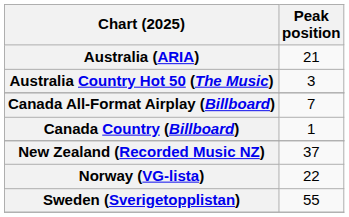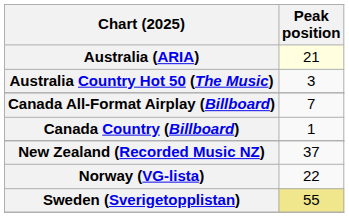(311, 57) no background -> (311, 57) lightyellow background
(311, 200) no background -> (311, 200) khaki background
